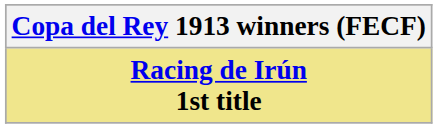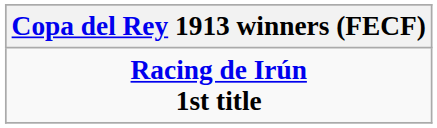(219, 84) khaki background -> (219, 84) no background
